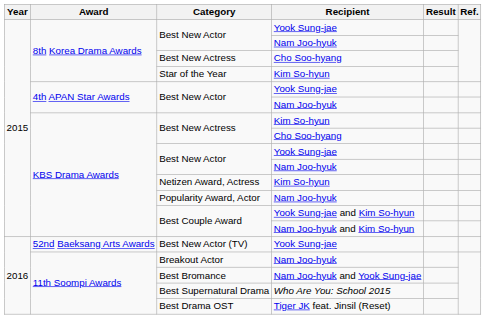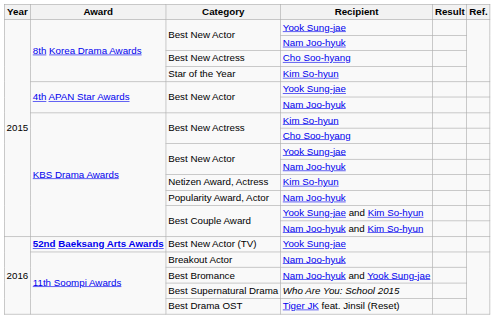(94, 244) normal -> (98, 244) bold
